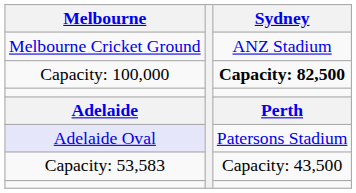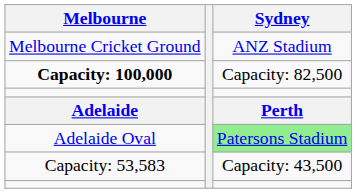(105, 74) normal -> (105, 74) bold
(282, 74) bold -> (282, 74) normal
(105, 138) lavender background -> (105, 138) no background
(282, 138) no background -> (282, 138) lightgreen background
